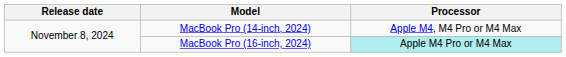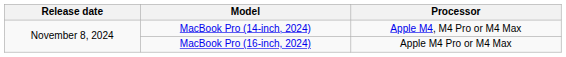(456, 44) paleturquoise background -> (456, 44) no background
